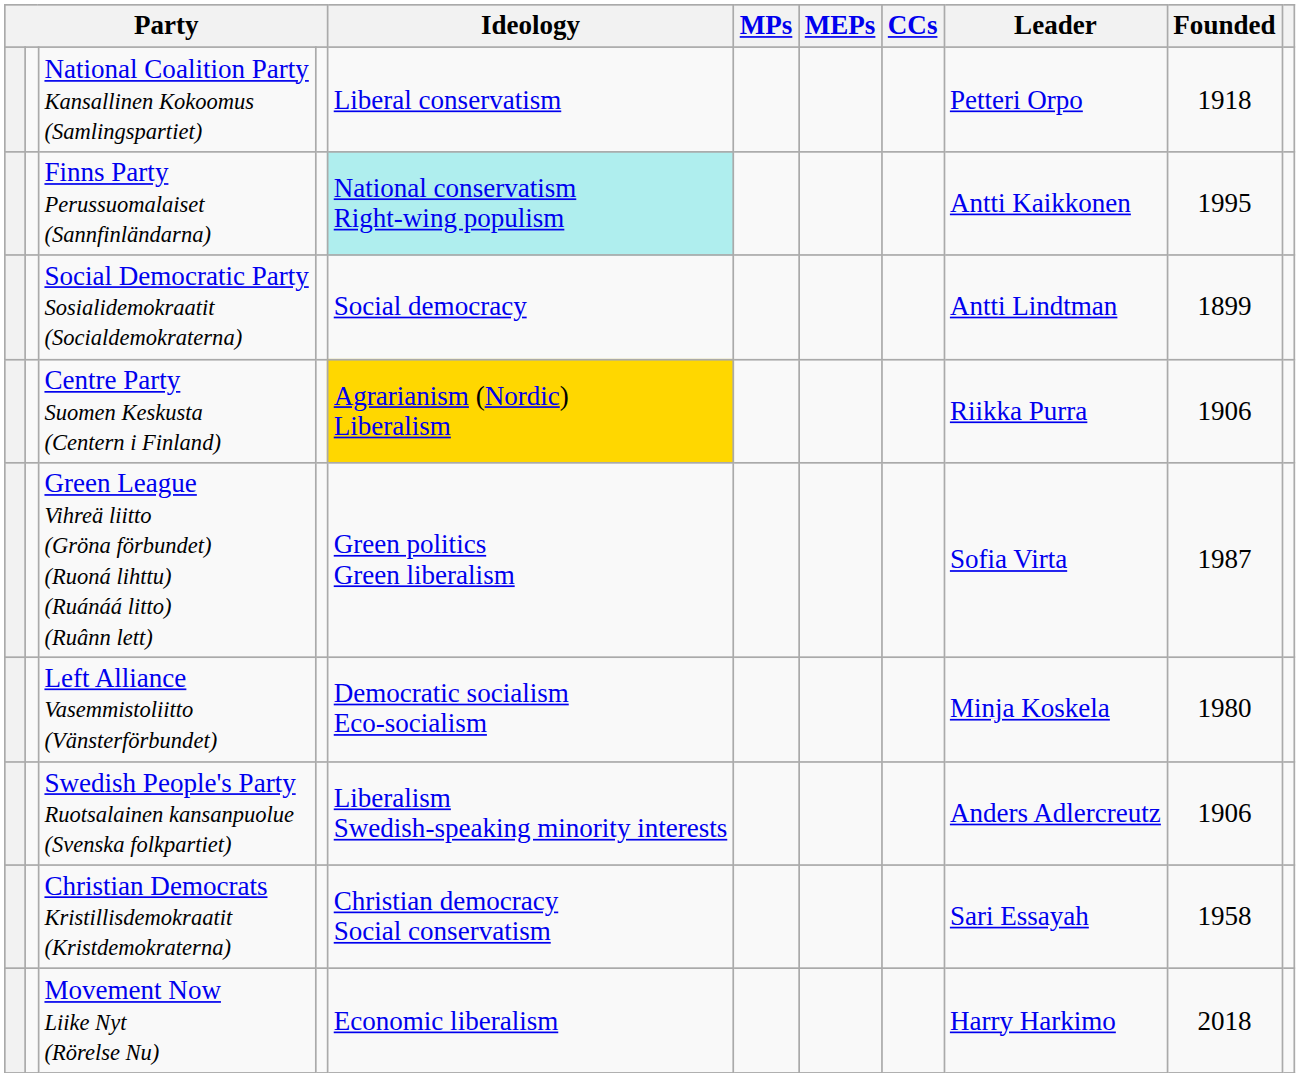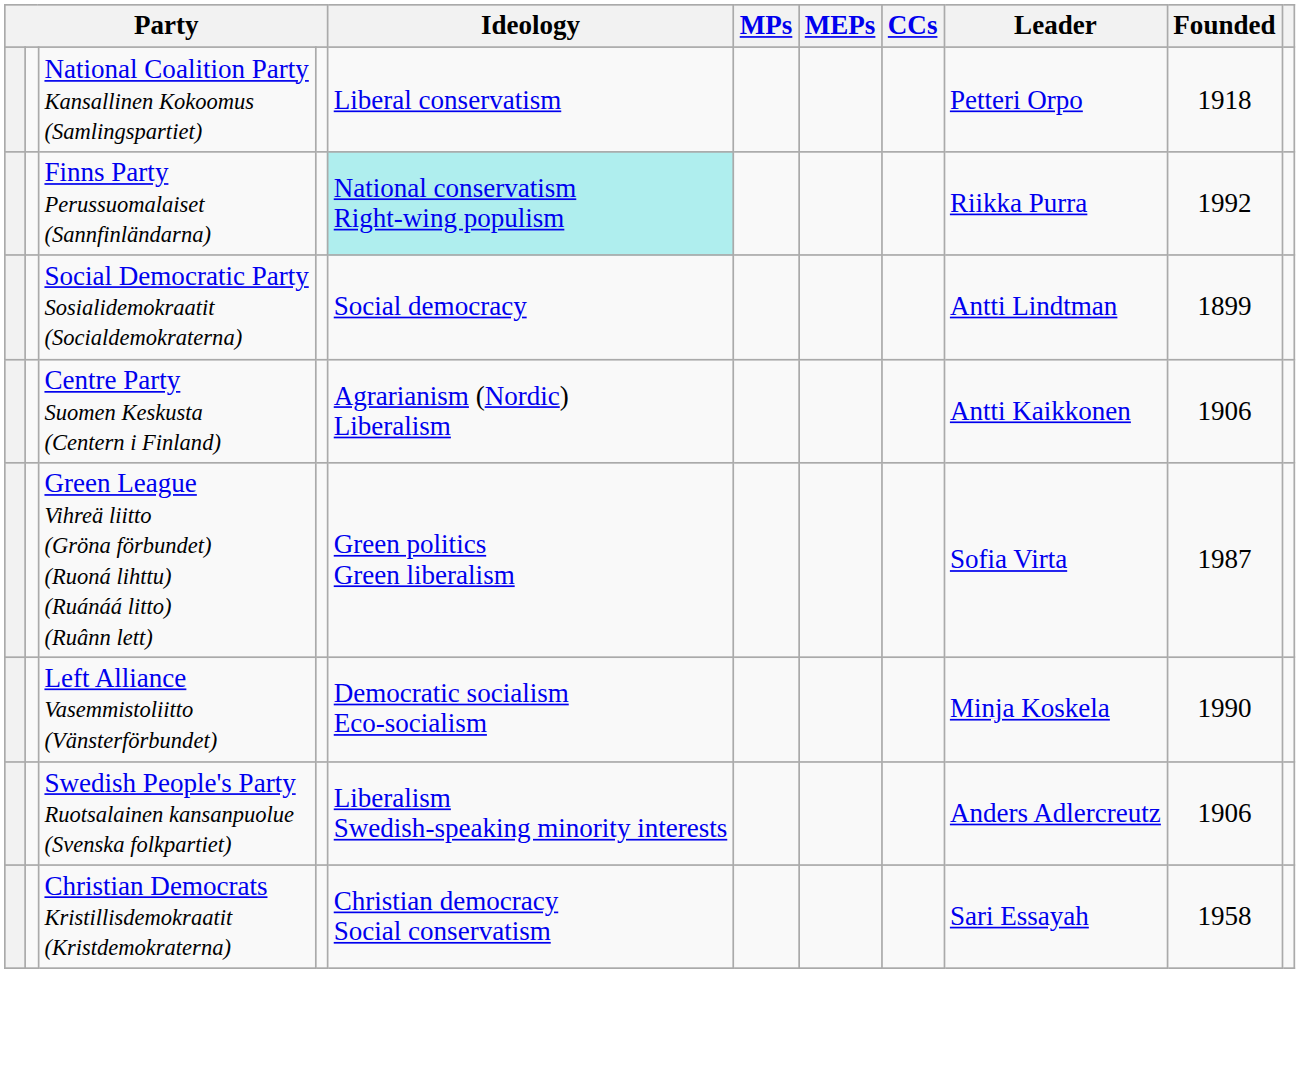(1040, 202) Antti Kaikkonen -> (1019, 202) Riikka Purra
(1224, 202) 1995 -> (1224, 202) 1992
(451, 410) gold background -> (451, 410) no background
(1019, 410) Riikka Purra -> (1040, 410) Antti Kaikkonen
(1224, 709) 1980 -> (1224, 709) 1990
- row: (133, 1020)
